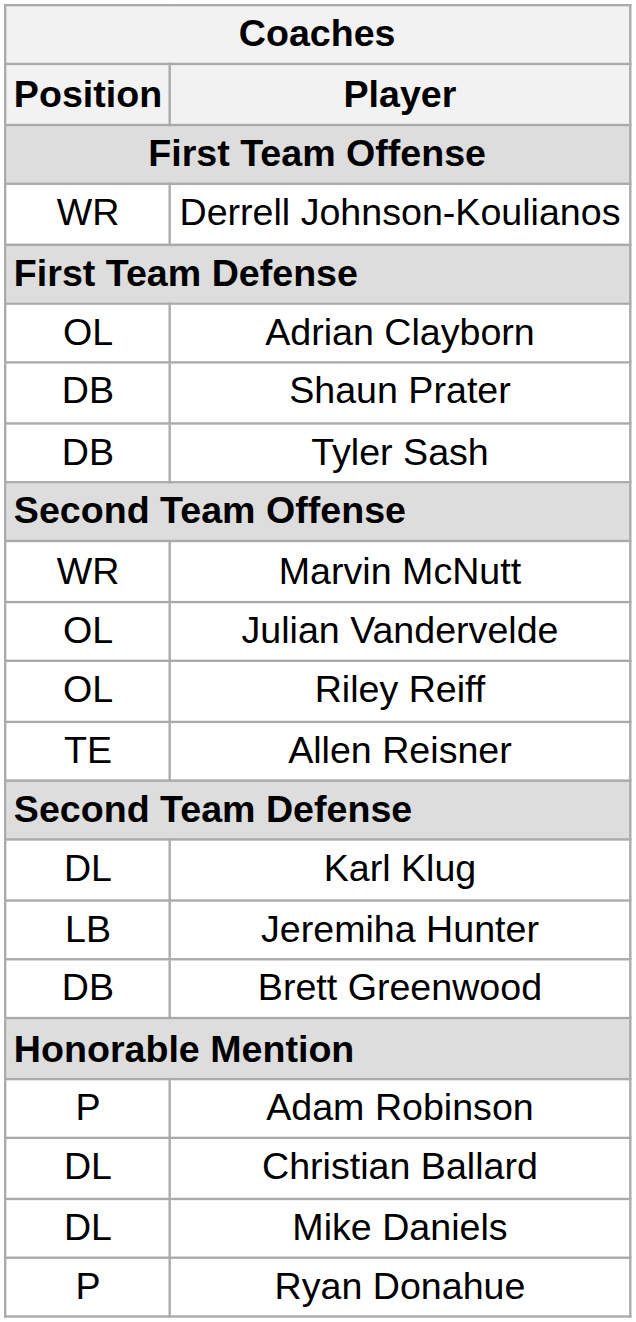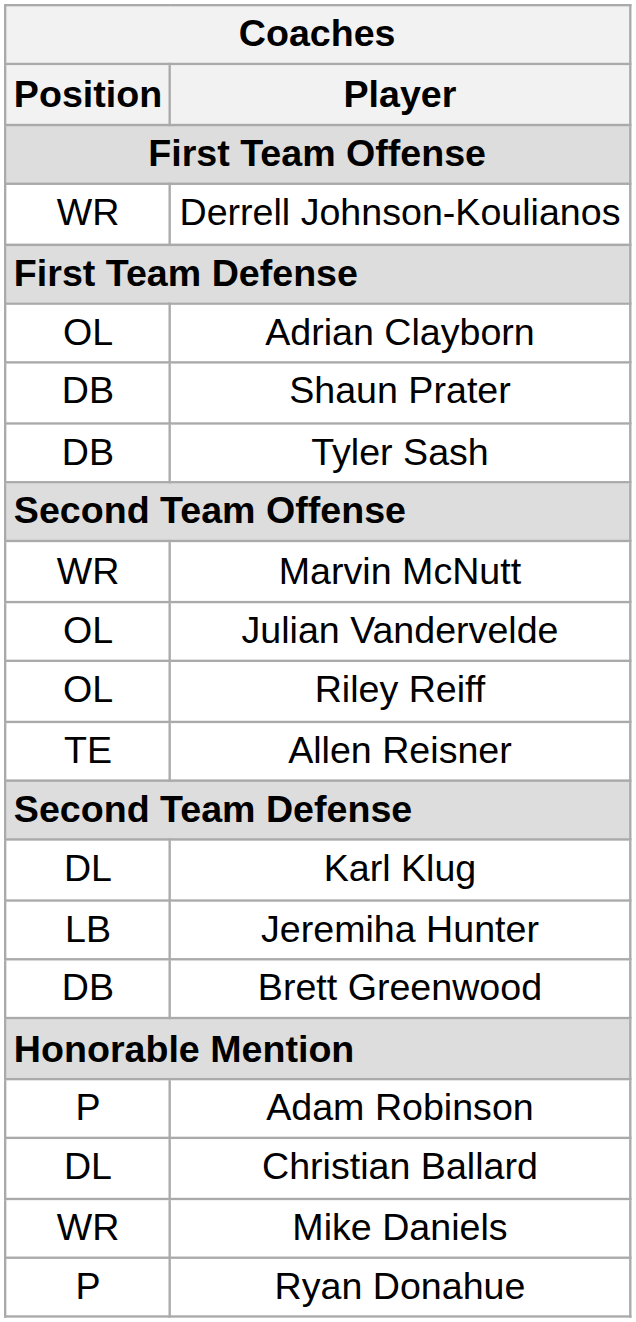(88, 1226) DL -> (88, 1226) WR
